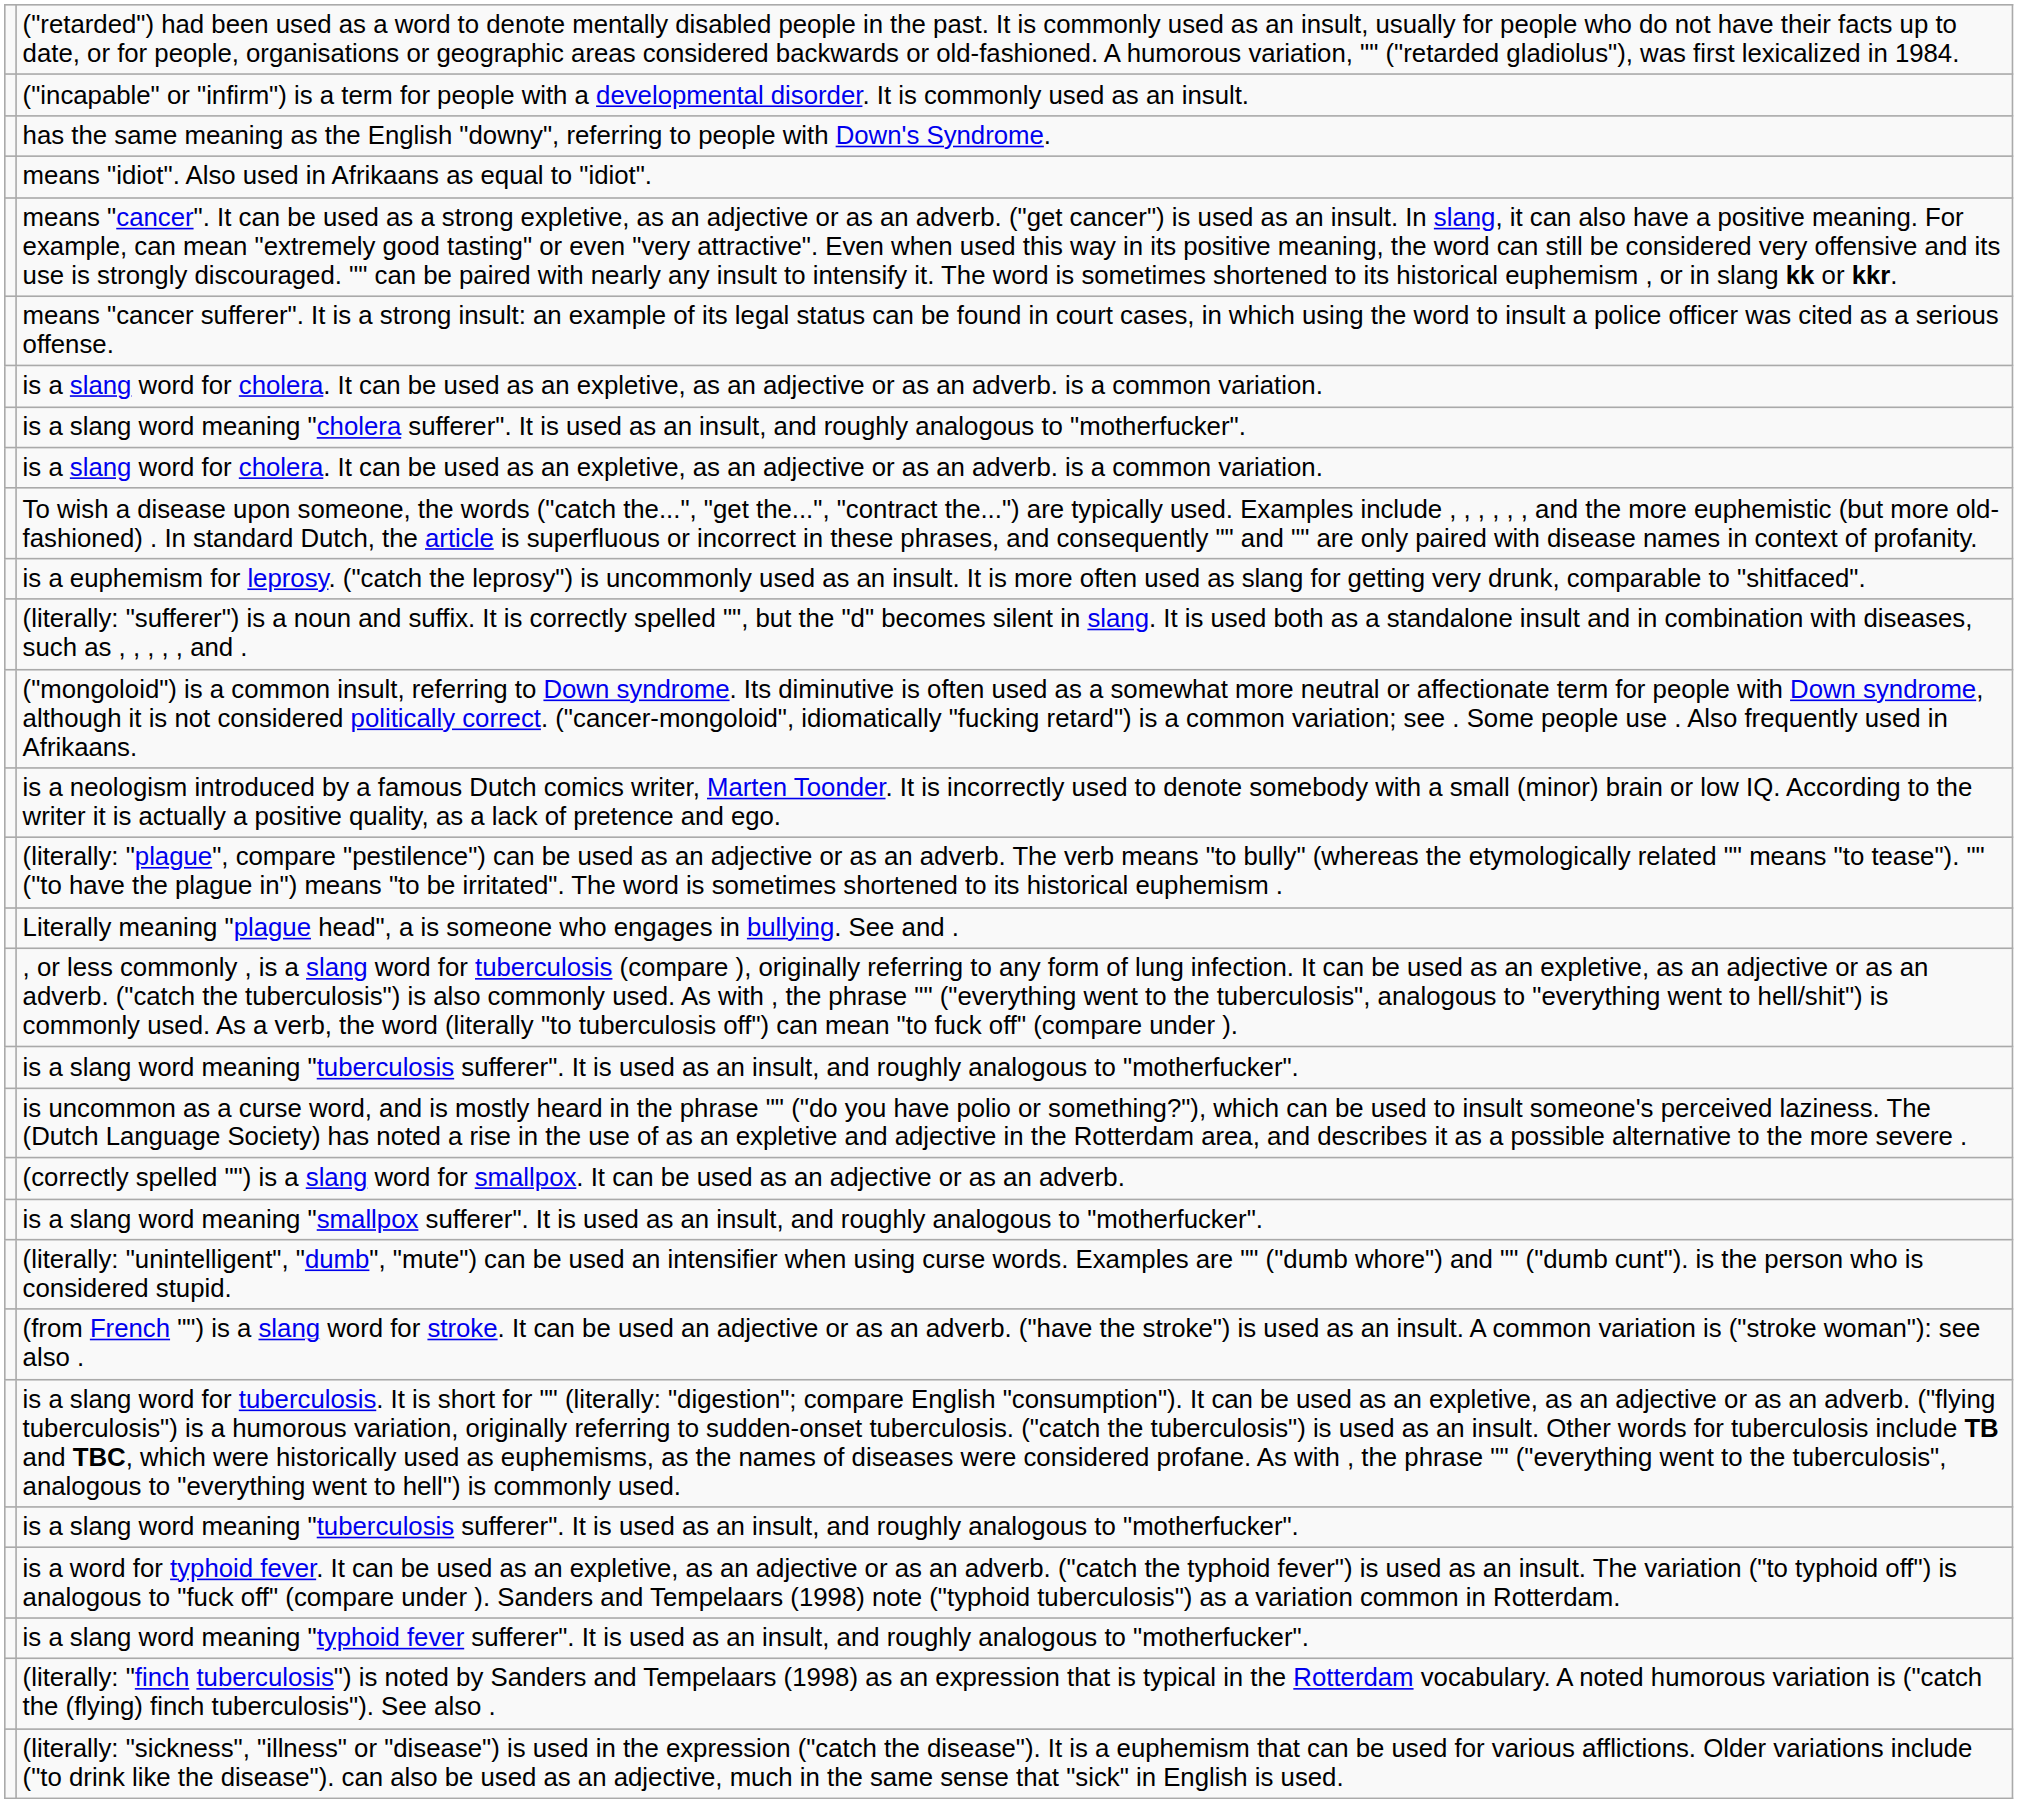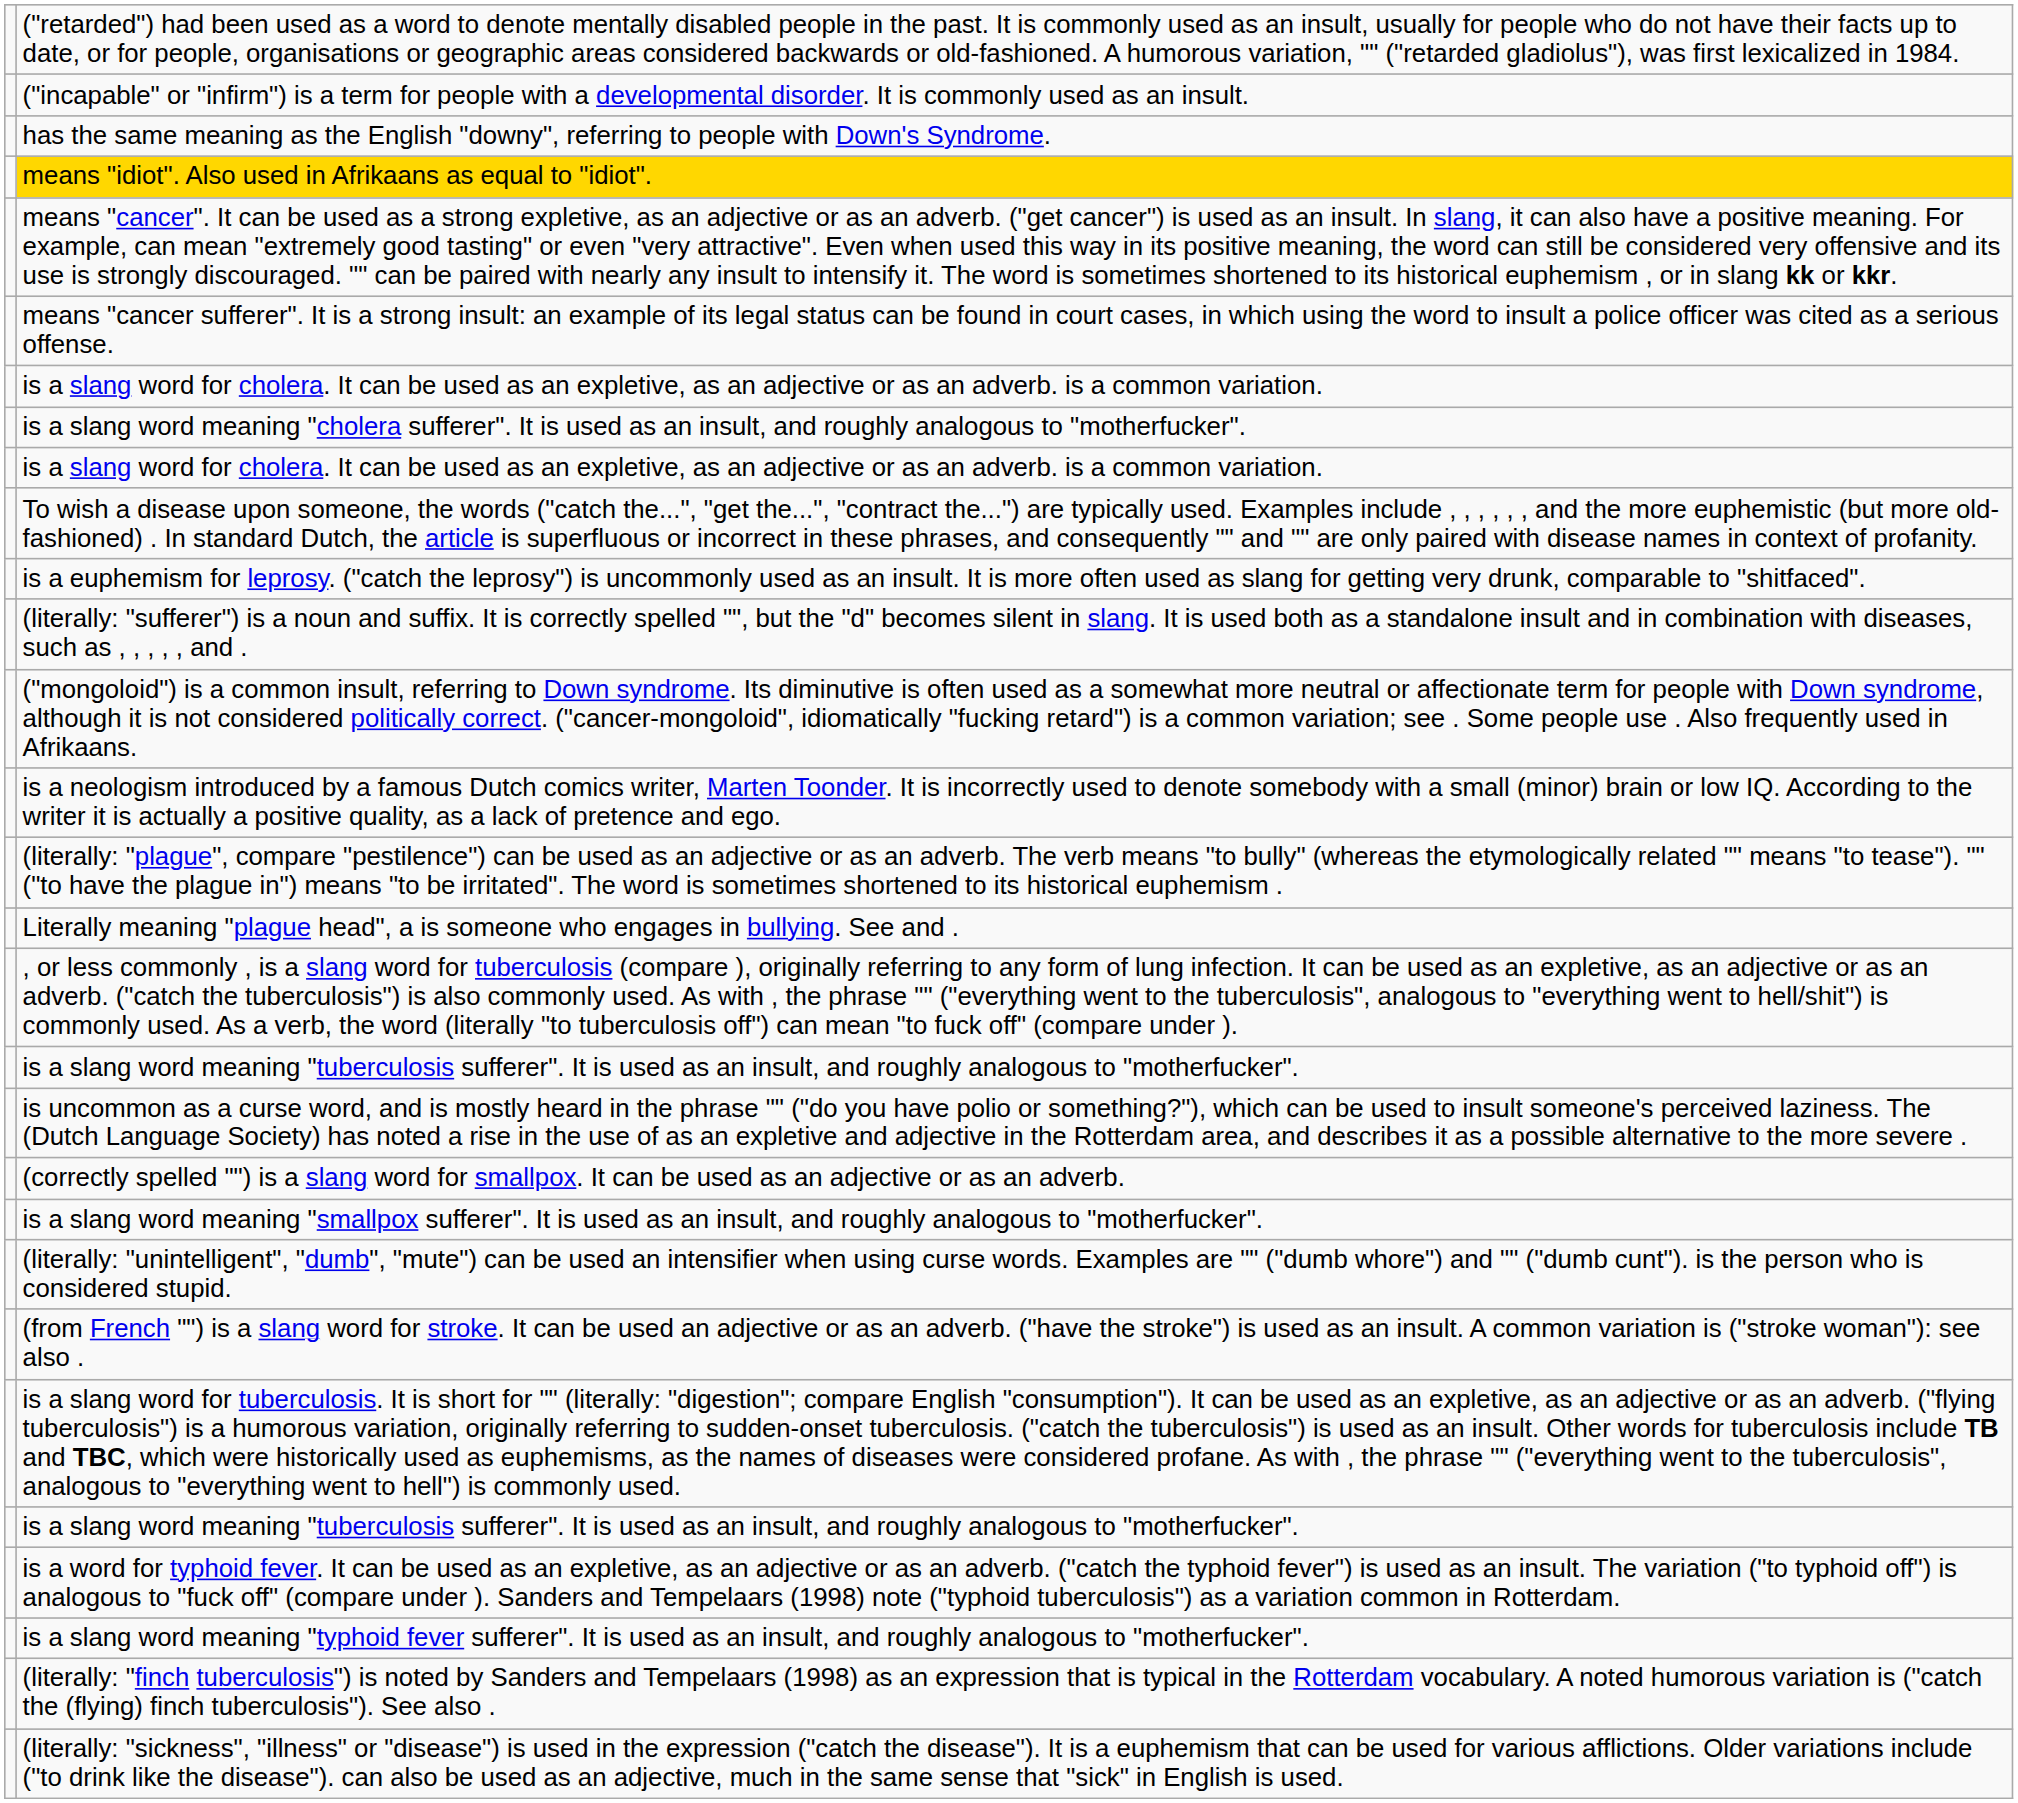(337, 176) no background -> (337, 176) gold background
